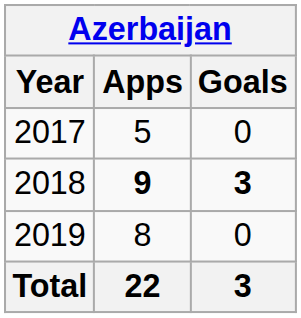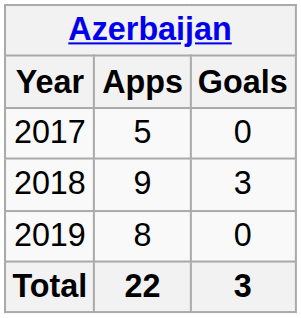(143, 183) bold -> (143, 183) normal
(243, 183) bold -> (243, 183) normal
